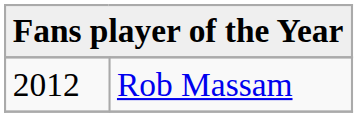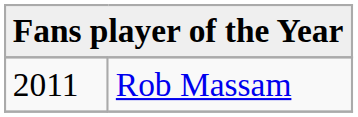(46, 84) 2012 -> (46, 84) 2011
